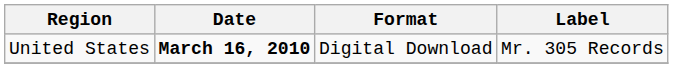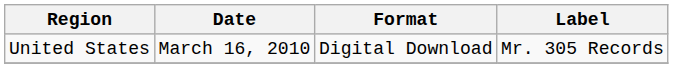(234, 49) bold -> (234, 49) normal
